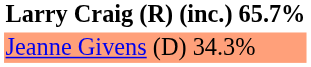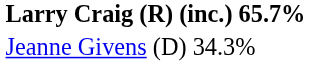(131, 47) lightsalmon background -> (131, 47) no background
